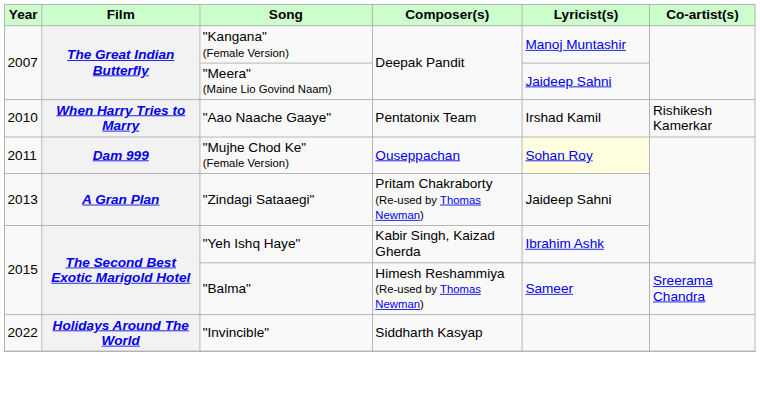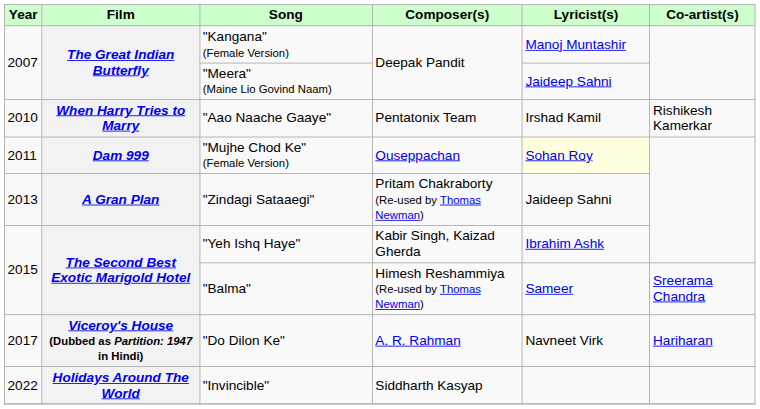+ row: (244, 340)
